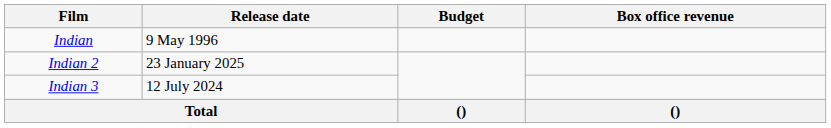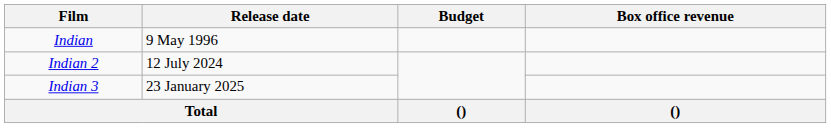(195, 63) 23 January 2025 -> (184, 63) 12 July 2024
(184, 87) 12 July 2024 -> (195, 87) 23 January 2025
